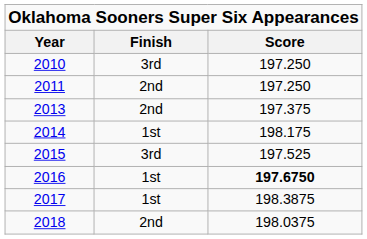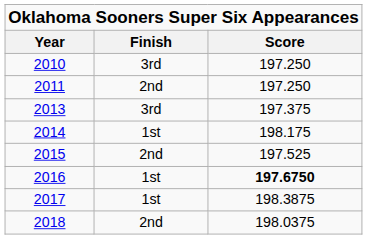(151, 109) 2nd -> (151, 109) 3rd
(151, 154) 3rd -> (151, 154) 2nd
